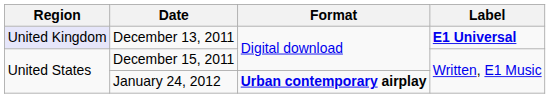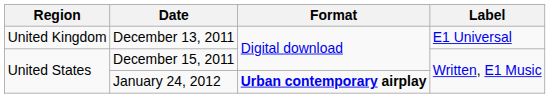(57, 37) lavender background -> (57, 37) no background
(475, 37) bold -> (472, 37) normal
